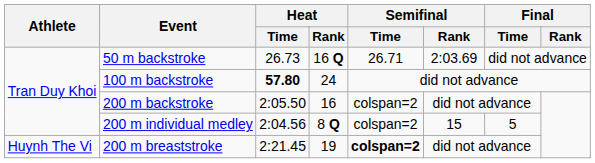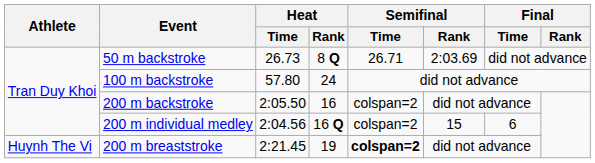(329, 59) 16 Q -> (329, 59) 8 Q
(283, 81) bold -> (283, 81) normal
(329, 125) 8 Q -> (329, 125) 16 Q
(513, 125) 5 -> (513, 125) 6
